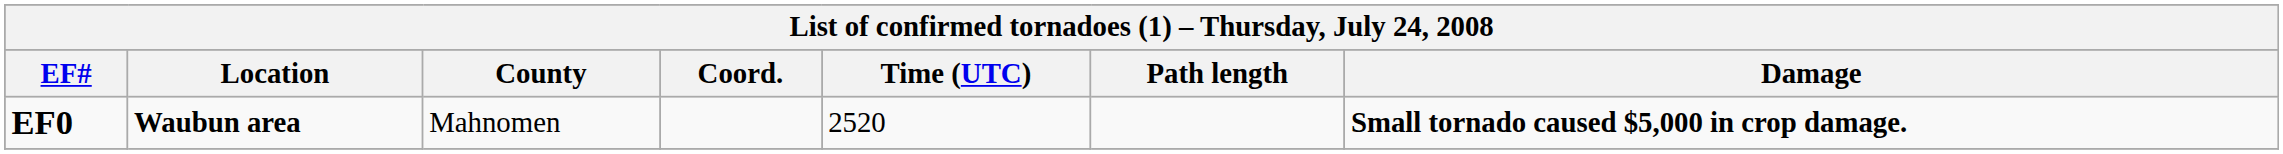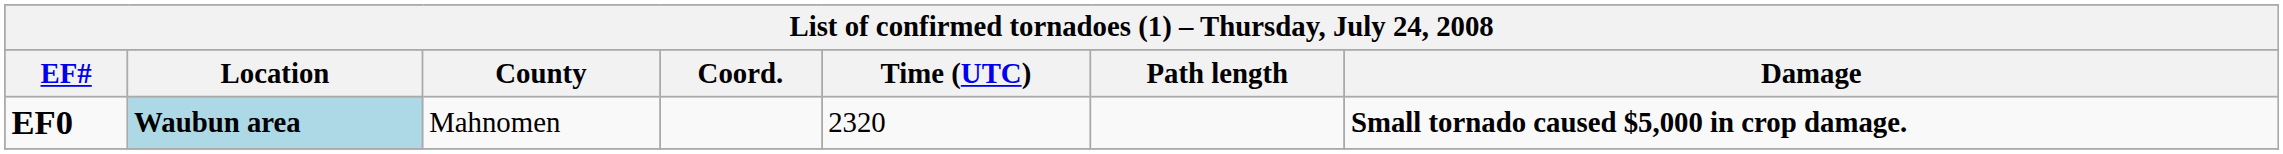(217, 122) no background -> (217, 122) lightblue background
(857, 122) 2520 -> (857, 122) 2320
